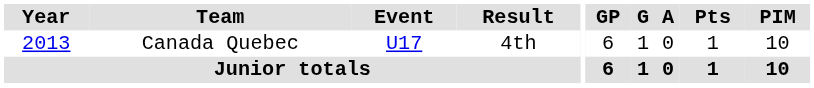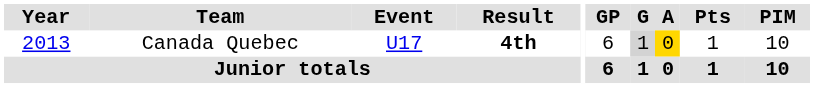(519, 44) normal -> (519, 44) bold
(643, 44) no background -> (643, 44) lightgrey background
(668, 44) no background -> (668, 44) gold background
